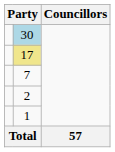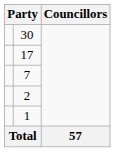(27, 34) lightblue background -> (27, 34) no background
(27, 55) khaki background -> (27, 55) no background
